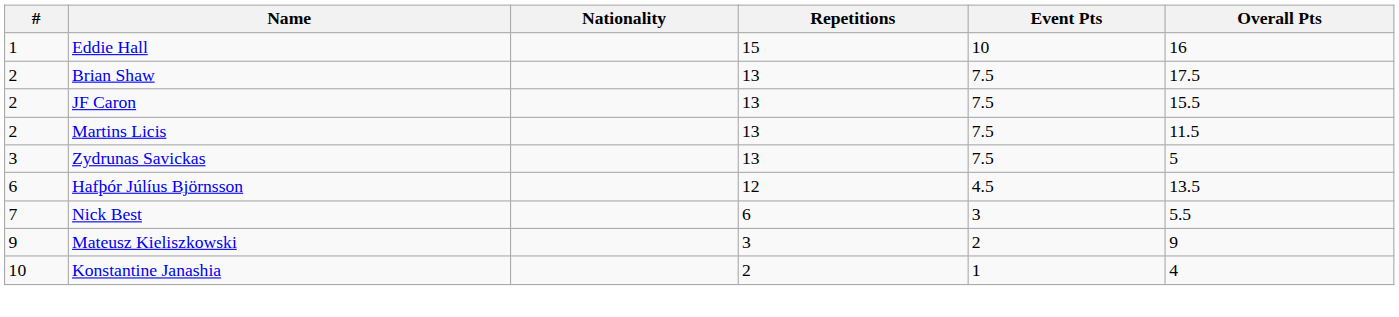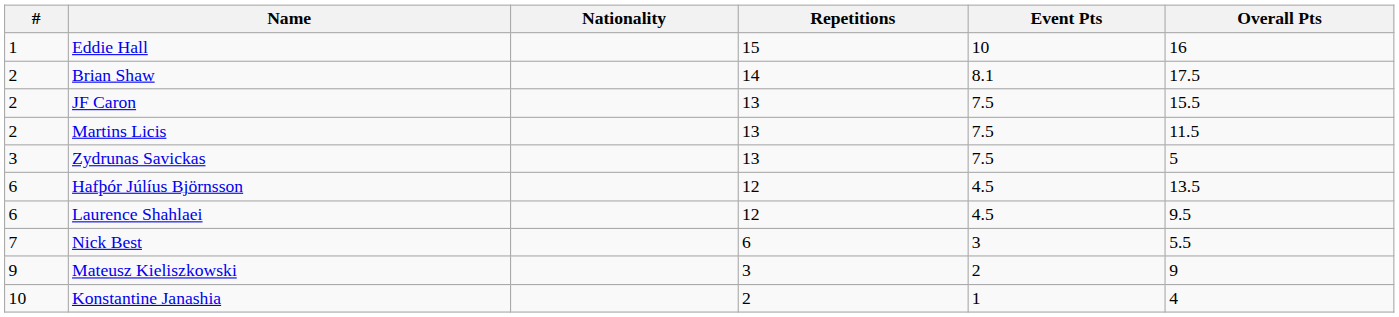(751, 74) 13 -> (751, 74) 14
(983, 74) 7.5 -> (983, 74) 8.1
+ row: (137, 214)
